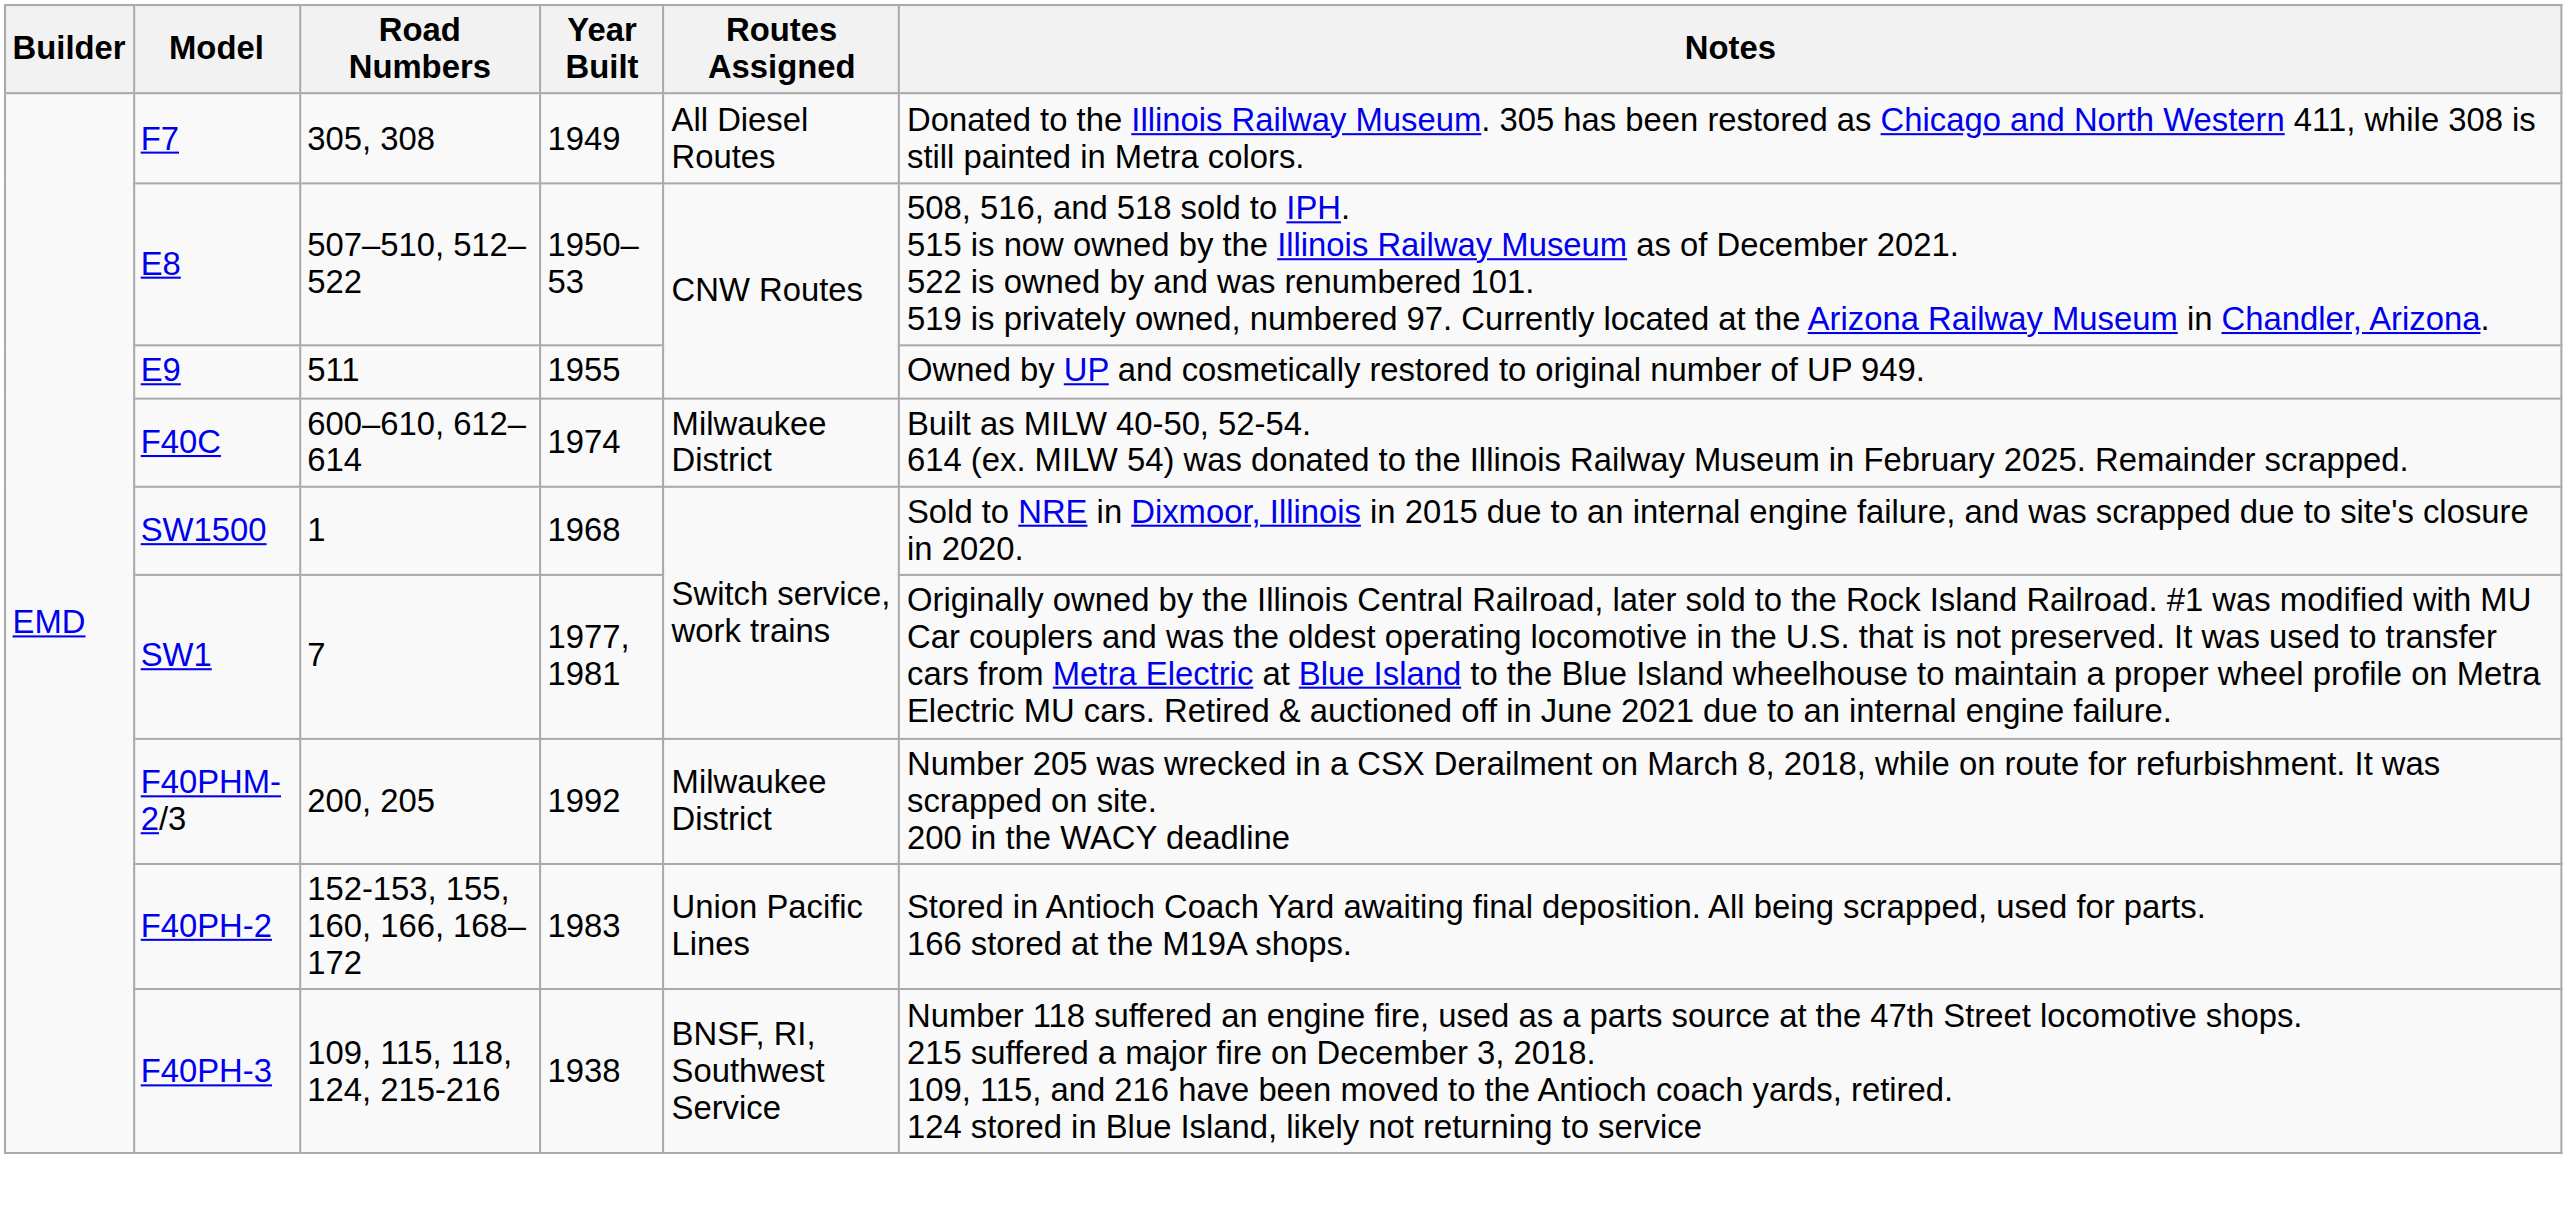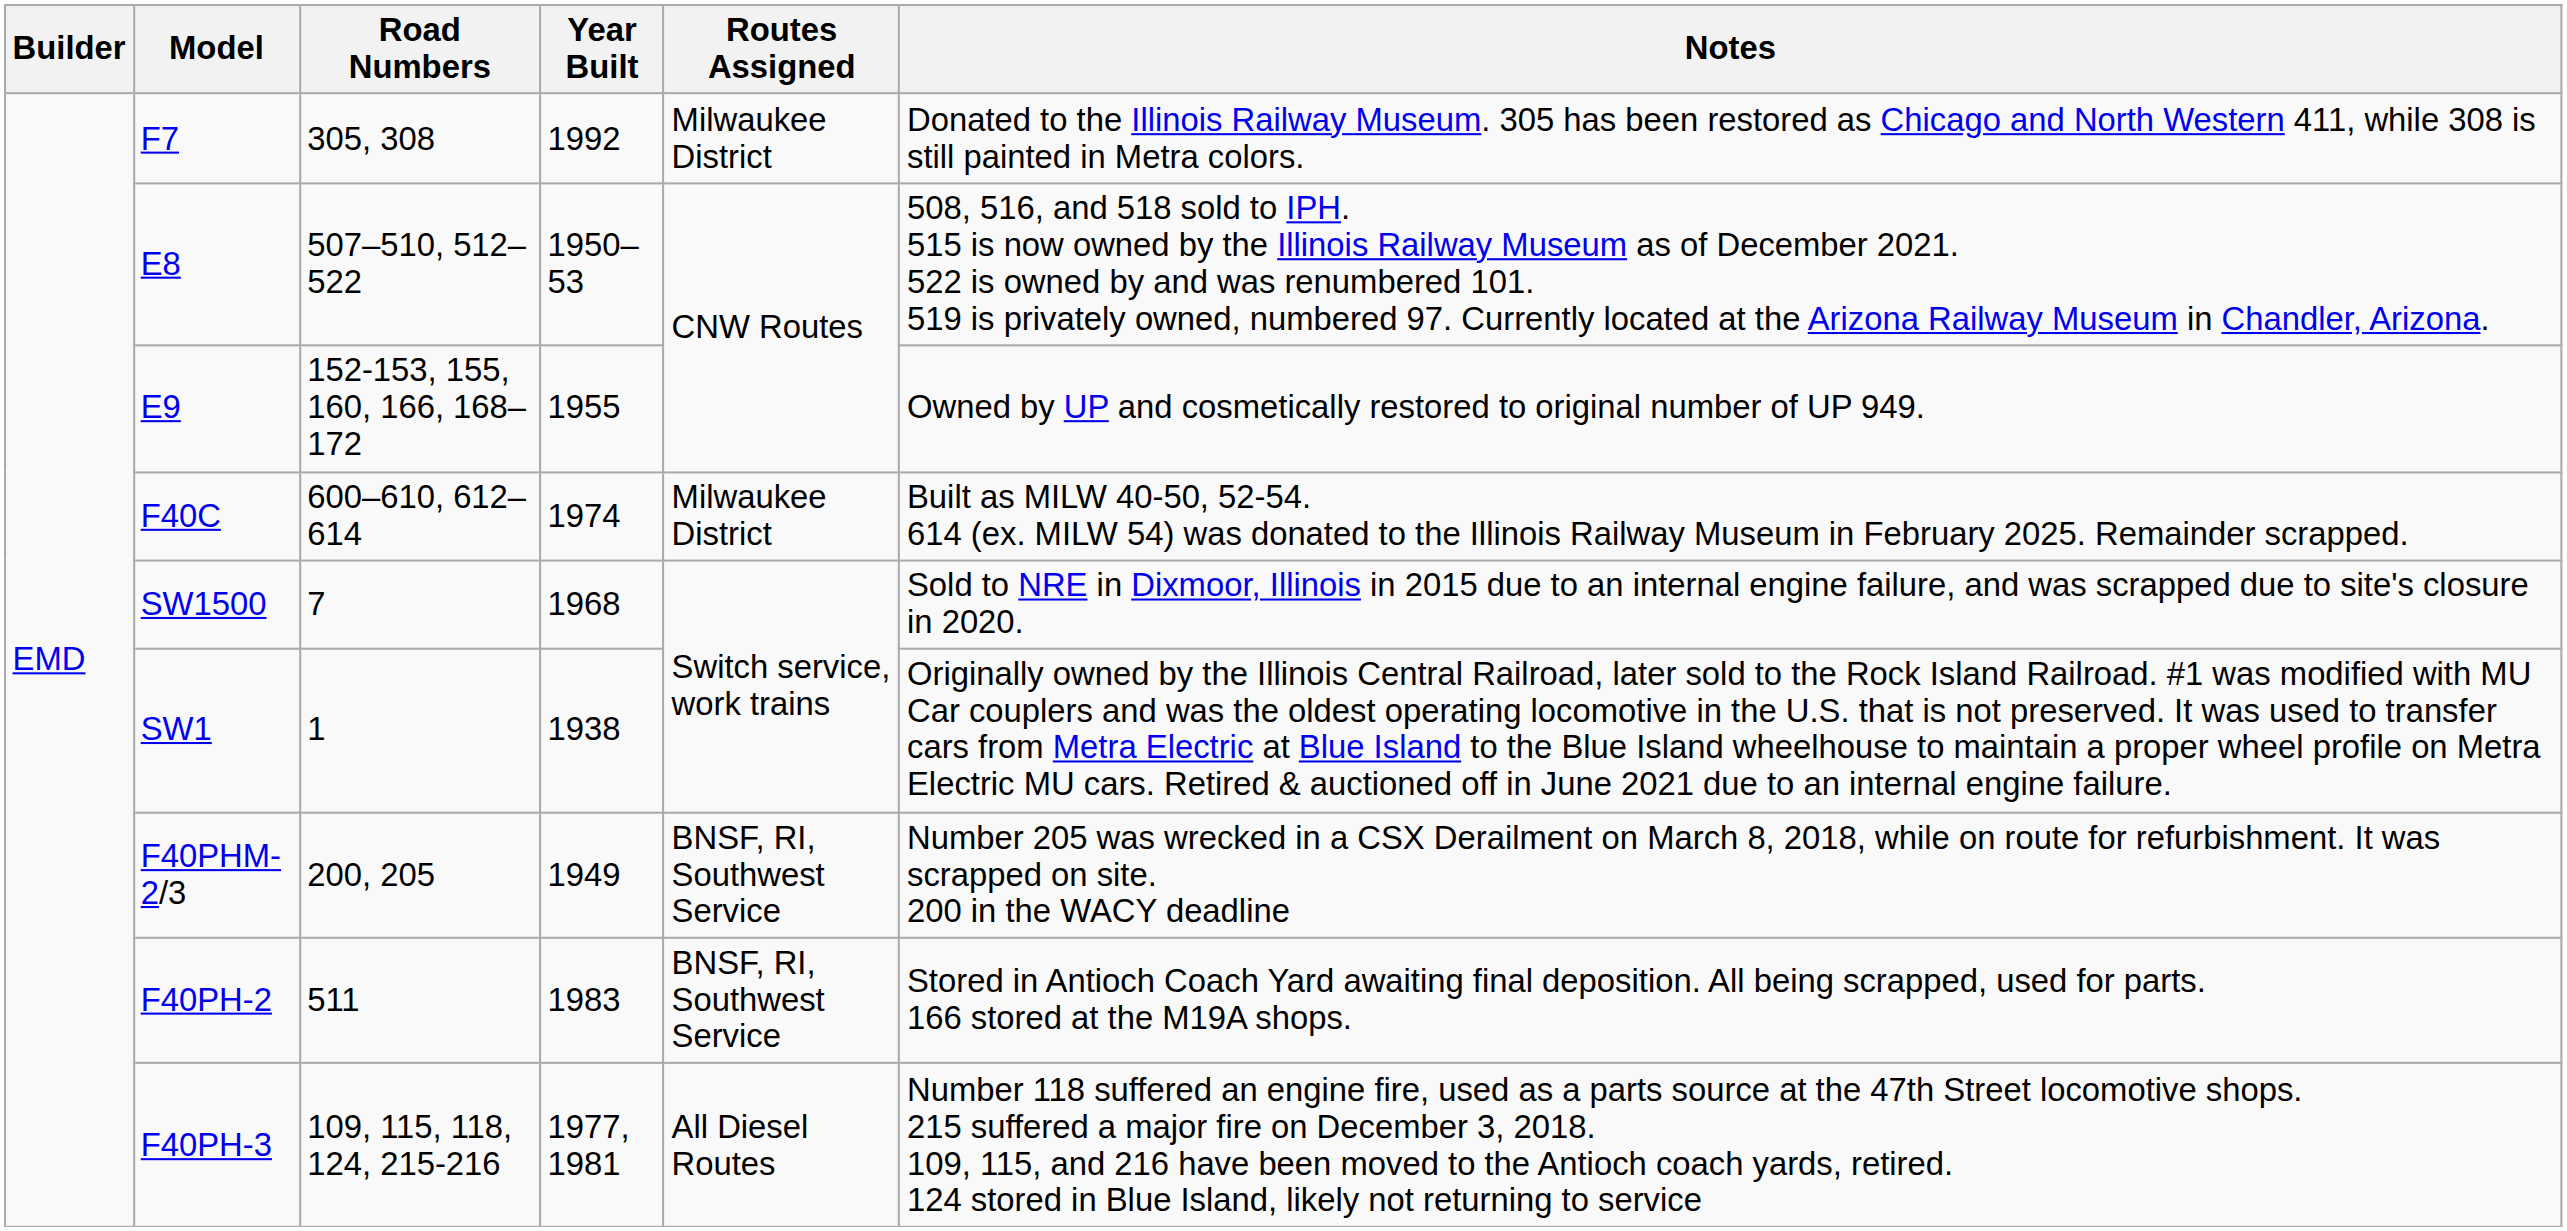(584, 137) 1949 -> (584, 137) 1992
(740, 137) All Diesel Routes -> (749, 137) Milwaukee District
(333, 371) 511 -> (417, 407) 152-153, 155, 160, 166, 168–172
(316, 530) 1 -> (316, 604) 7
(316, 656) 7 -> (316, 730) 1
(589, 656) 1977, 1981 -> (584, 730) 1938
(584, 800) 1992 -> (584, 874) 1949
(749, 800) Milwaukee District -> (748, 874) BNSF, RI, Southwest Service
(417, 926) 152-153, 155, 160, 166, 168–172 -> (333, 1000) 511
(767, 926) Union Pacific Lines -> (748, 1000) BNSF, RI, Southwest Service
(584, 1070) 1938 -> (589, 1144) 1977, 1981
(748, 1070) BNSF, RI, Southwest Service -> (740, 1144) All Diesel Routes
